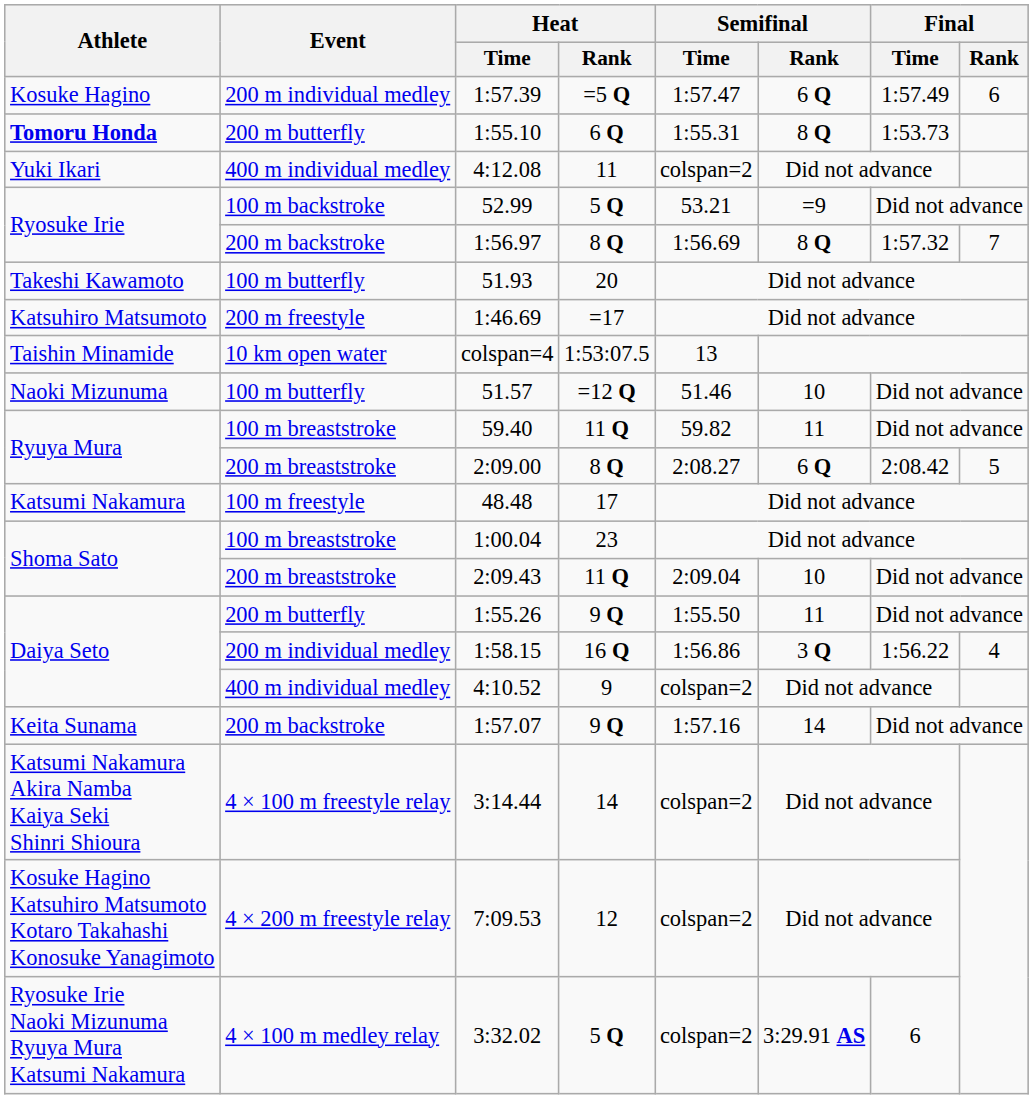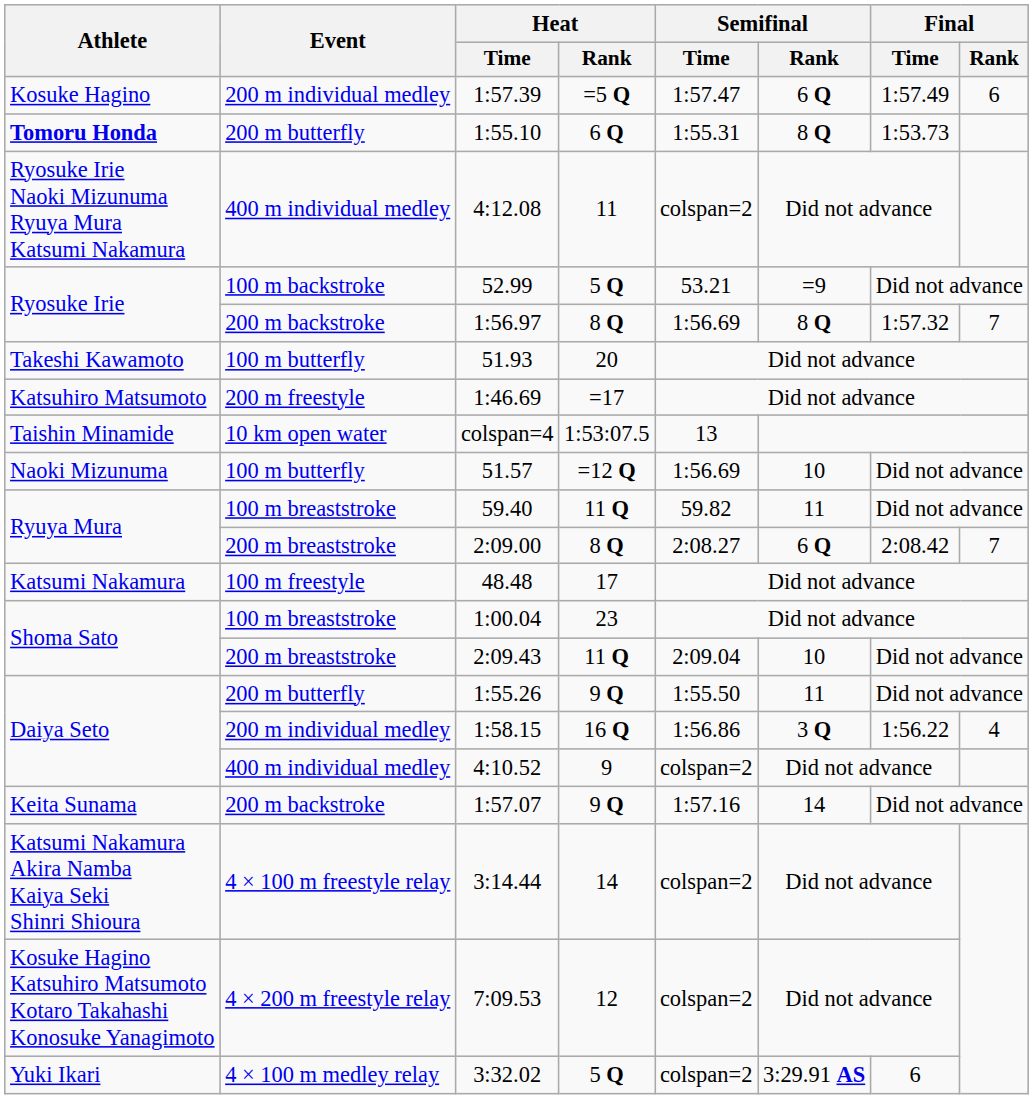(55, 169) Yuki Ikari -> (98, 209) Ryosuke Irie Naoki Mizunuma Ryuya Mura Katsumi Nakamura
(706, 391) 51.46 -> (706, 471) 1:56.69
(994, 466) 5 -> (994, 545) 7
(98, 1035) Ryosuke Irie Naoki Mizunuma Ryuya Mura Katsumi Nakamura -> (55, 1075) Yuki Ikari
